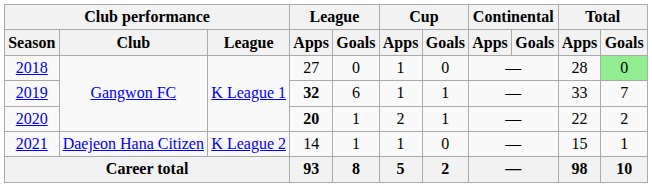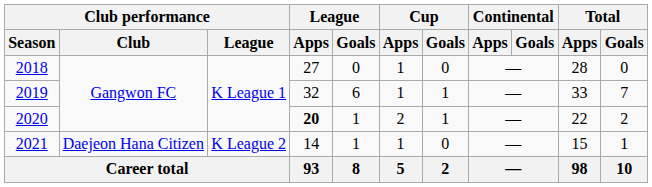(624, 67) lightgreen background -> (624, 67) no background
(311, 93) bold -> (311, 93) normal
